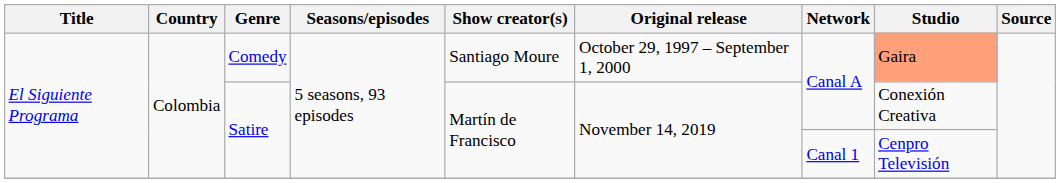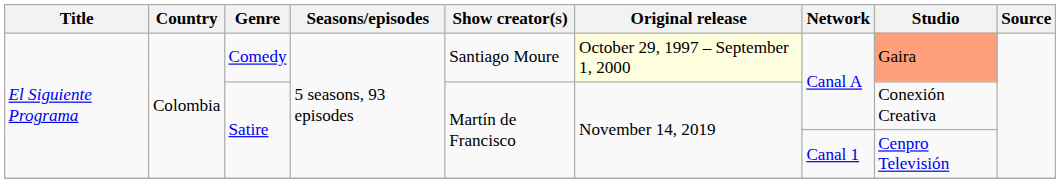(684, 57) no background -> (684, 57) lightyellow background
